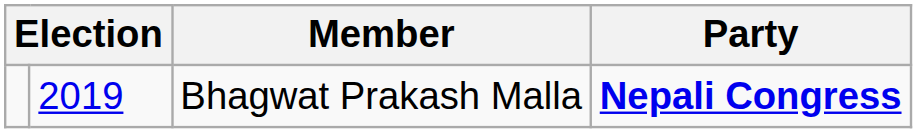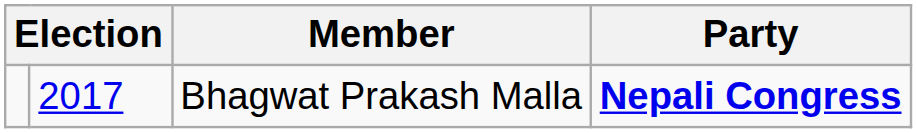(81, 95) 2019 -> (81, 95) 2017
